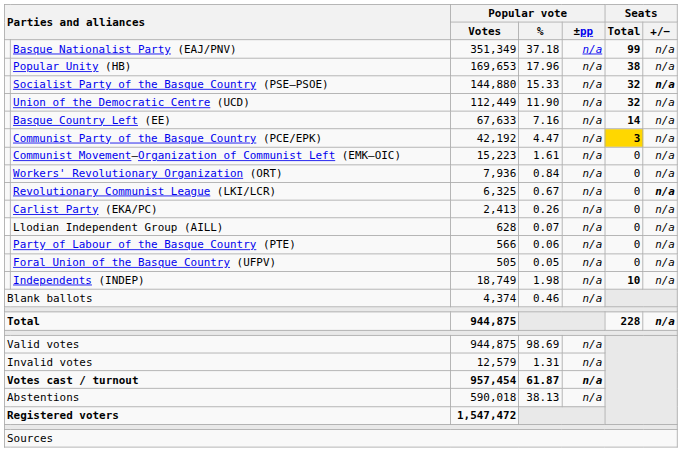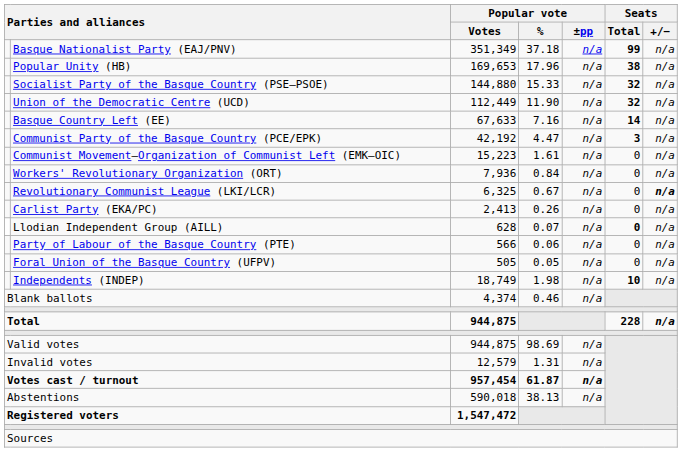(665, 85) bold -> (665, 85) normal
(637, 138) gold background -> (637, 138) no background
(637, 227) normal -> (637, 227) bold
